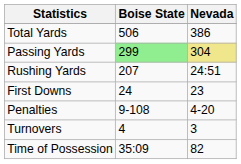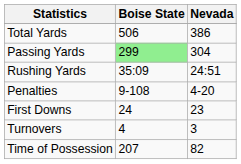(200, 52) khaki background -> (200, 52) no background
(129, 71) 207 -> (134, 71) 35:09
rows swapped: (39, 91) <-> (32, 110)
(134, 149) 35:09 -> (129, 149) 207
